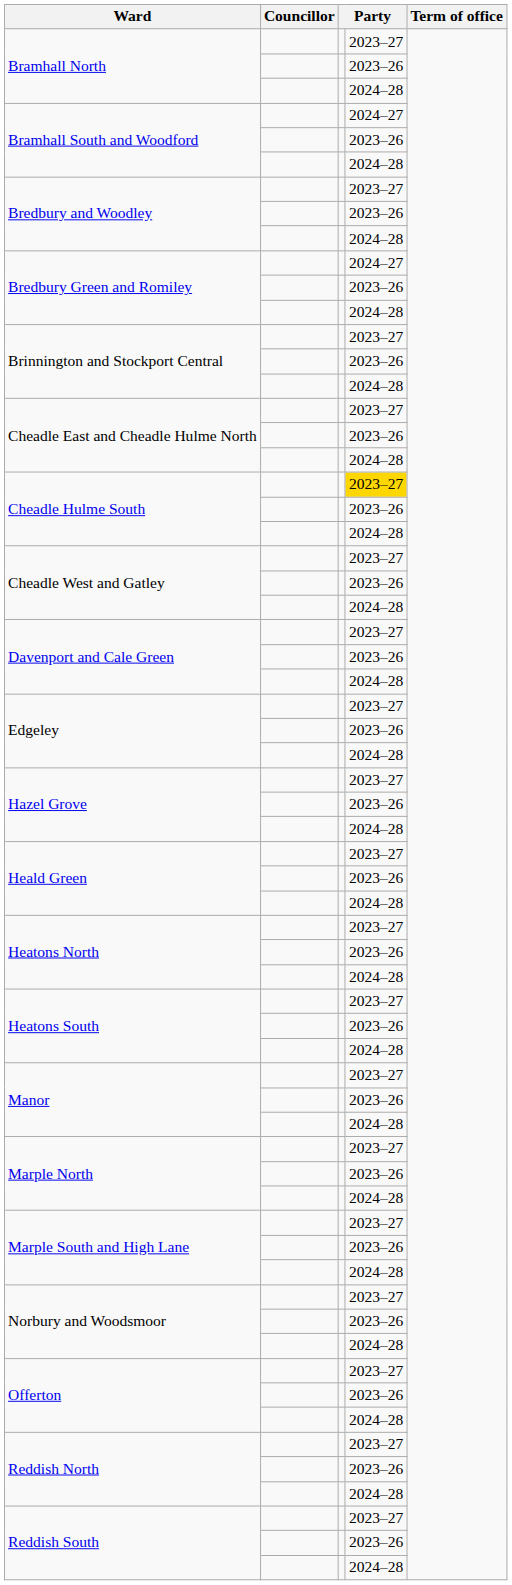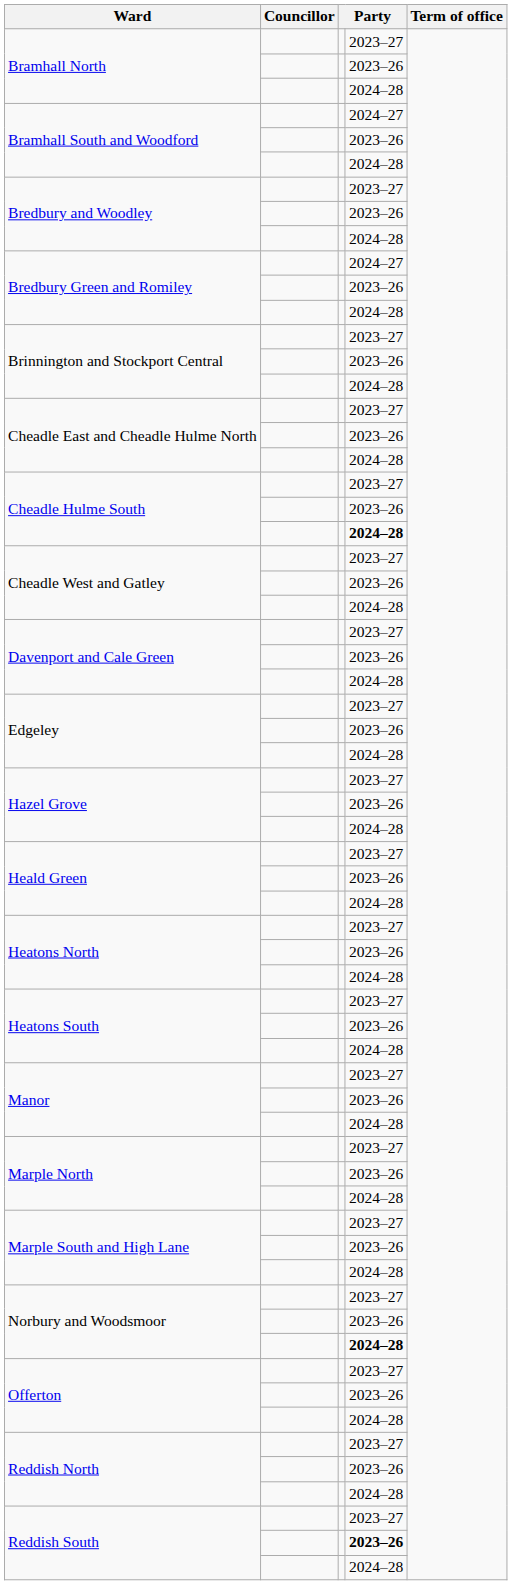(376, 484) gold background -> (376, 484) no background
(376, 533) normal -> (376, 533) bold
(376, 1345) normal -> (376, 1345) bold
(376, 1542) normal -> (376, 1542) bold
